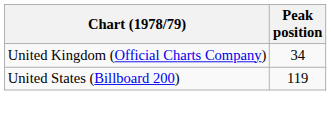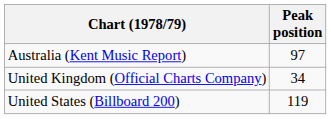+ row: (97, 55)
